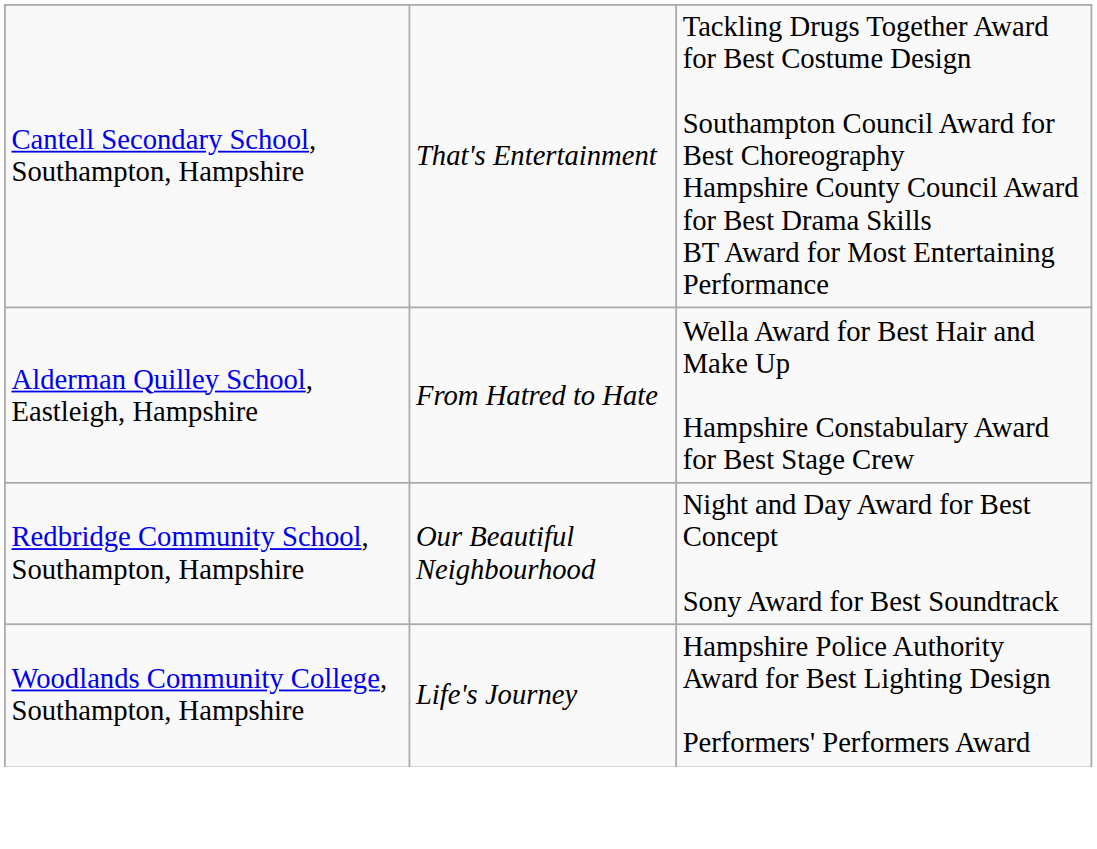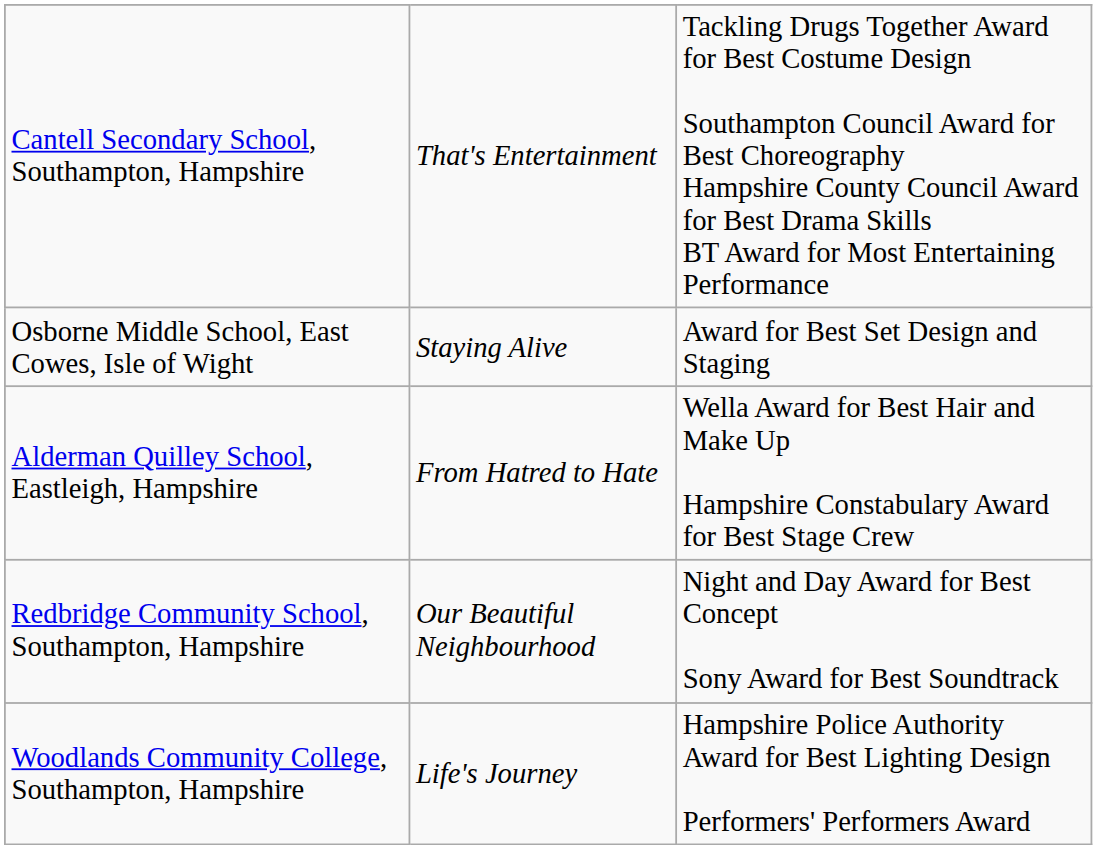+ row: (180, 346)
